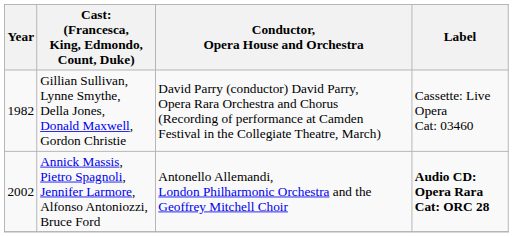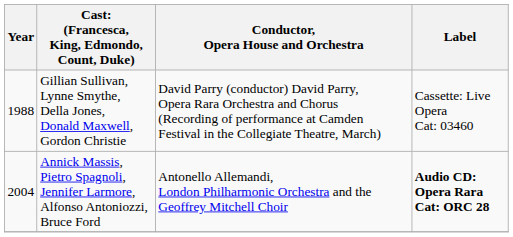(21, 110) 1982 -> (21, 110) 1988
(21, 191) 2002 -> (21, 191) 2004
